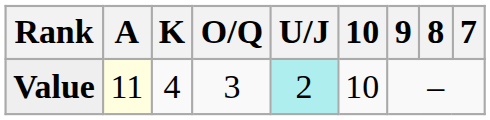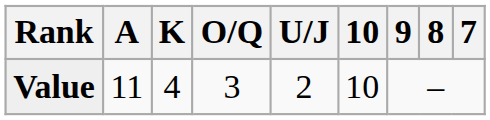(127, 86) lightyellow background -> (127, 86) no background
(304, 86) paleturquoise background -> (304, 86) no background
